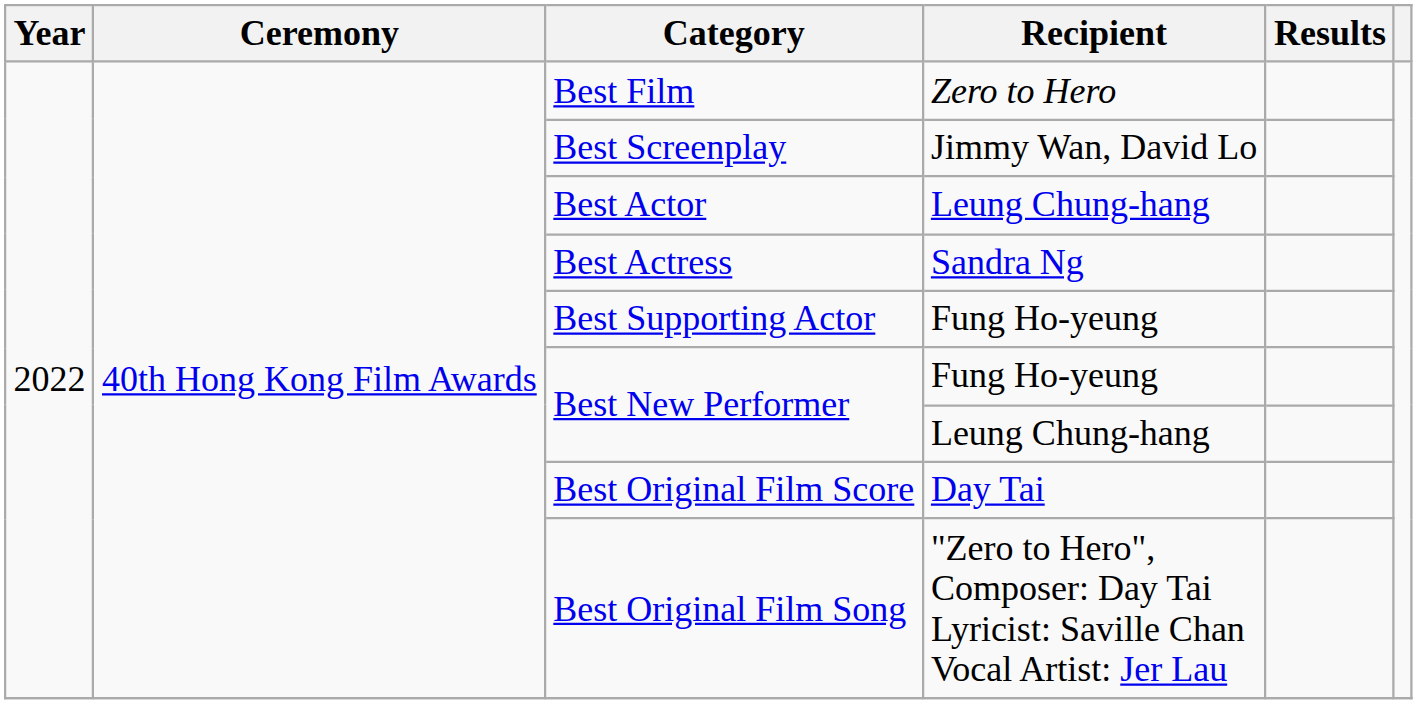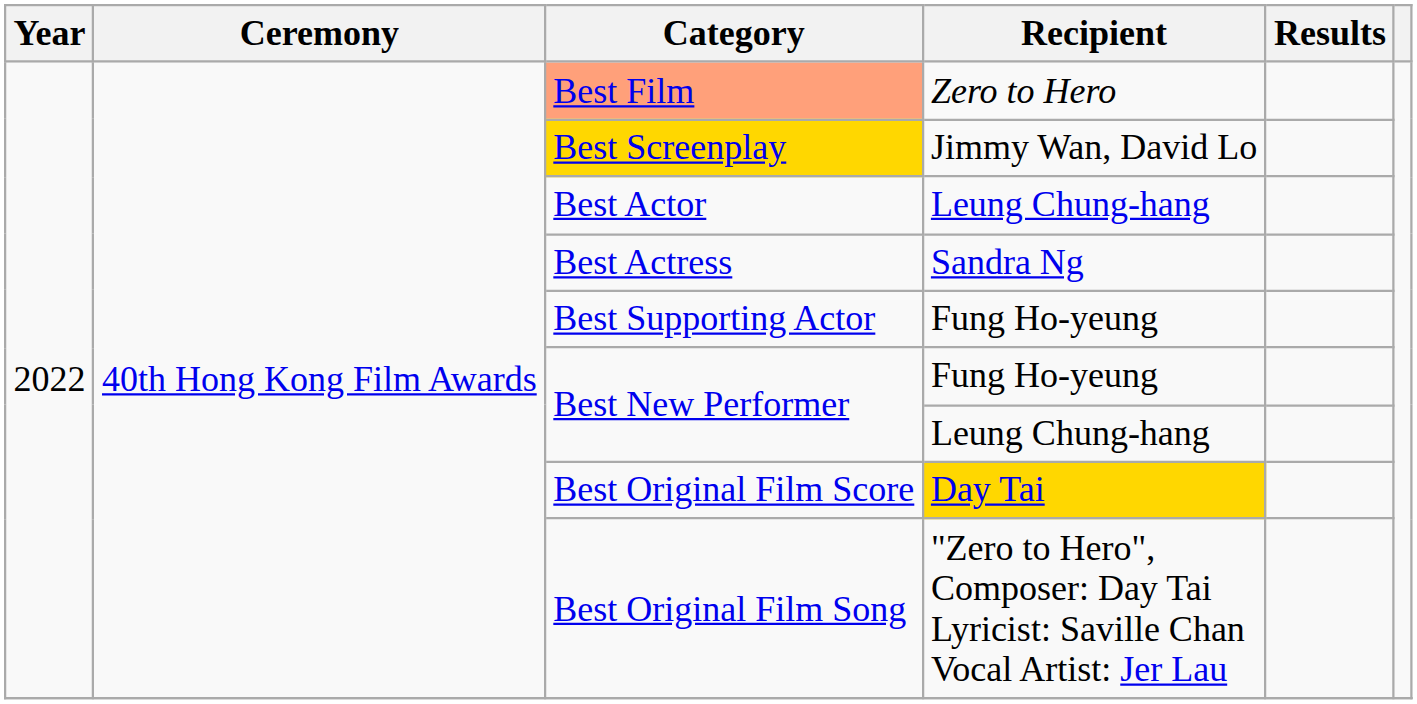(624, 90) no background -> (624, 90) lightsalmon background
(670, 147) no background -> (670, 147) gold background
(988, 489) no background -> (988, 489) gold background
